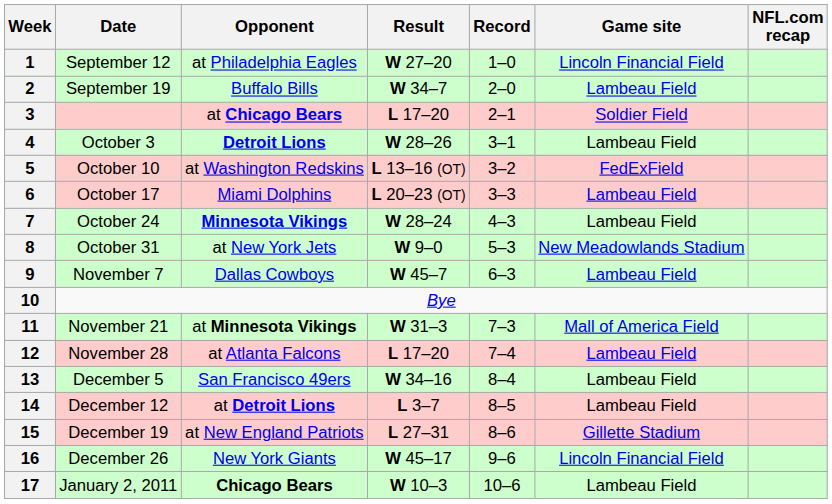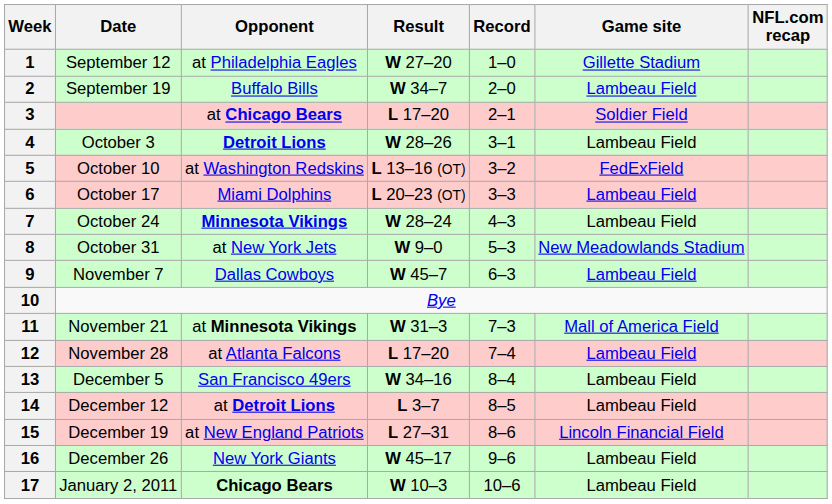(641, 62) Lincoln Financial Field -> (641, 62) Gillette Stadium
(641, 432) Gillette Stadium -> (641, 432) Lincoln Financial Field
(641, 458) Lincoln Financial Field -> (641, 458) Lambeau Field
